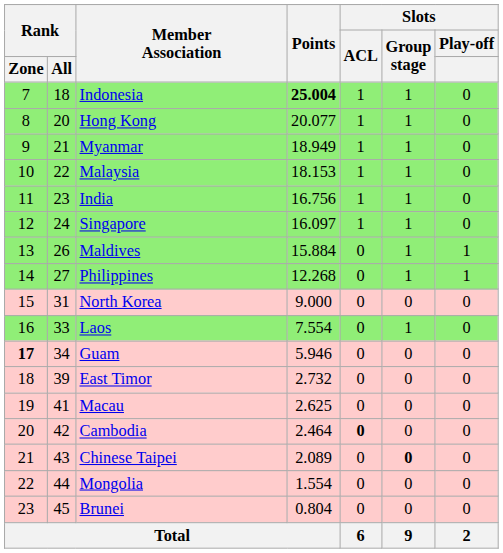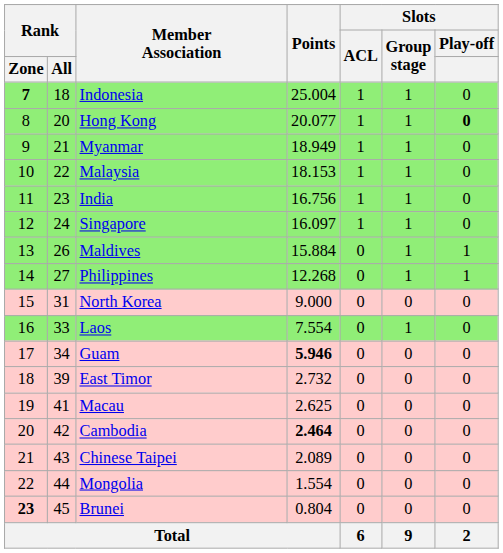(26, 95) normal -> (26, 95) bold
(314, 95) bold -> (314, 95) normal
(467, 120) normal -> (467, 120) bold
(26, 353) bold -> (26, 353) normal
(314, 353) normal -> (314, 353) bold
(314, 431) normal -> (314, 431) bold
(361, 431) bold -> (361, 431) normal
(408, 457) bold -> (408, 457) normal
(26, 509) normal -> (26, 509) bold
